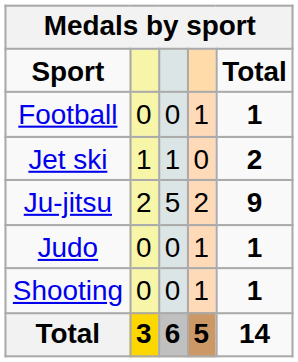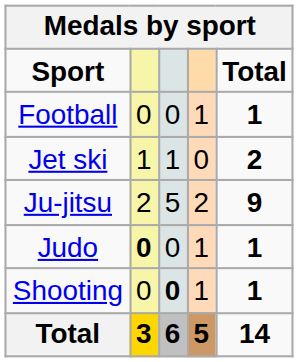(144, 247) normal -> (144, 247) bold
(173, 291) normal -> (173, 291) bold
